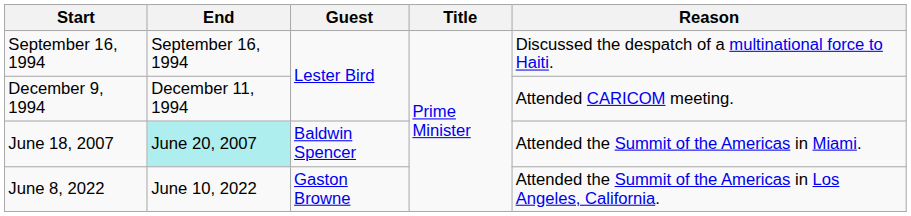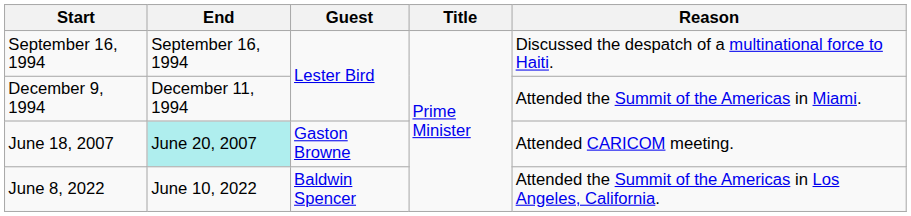(625, 98) Attended CARICOM meeting. -> (689, 98) Attended the Summit of the Americas in Miami.
(325, 143) Baldwin Spencer -> (322, 143) Gaston Browne
(689, 143) Attended the Summit of the Americas in Miami. -> (625, 143) Attended CARICOM meeting.
(322, 188) Gaston Browne -> (325, 188) Baldwin Spencer
